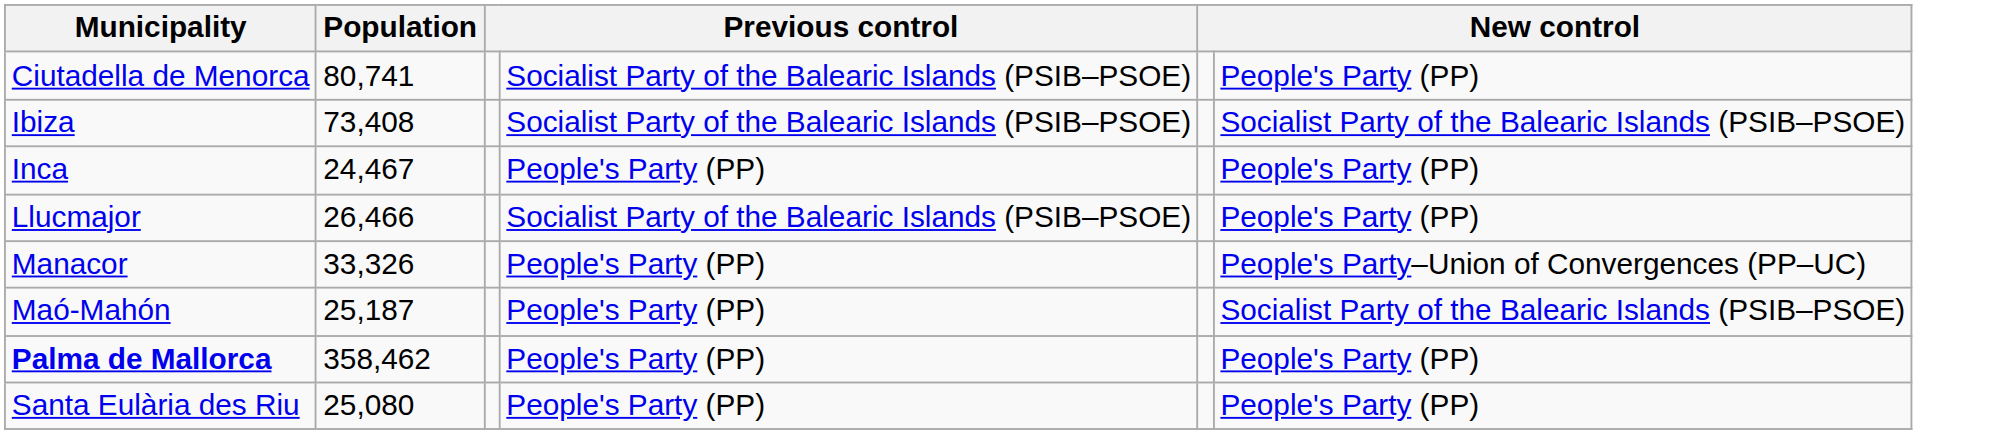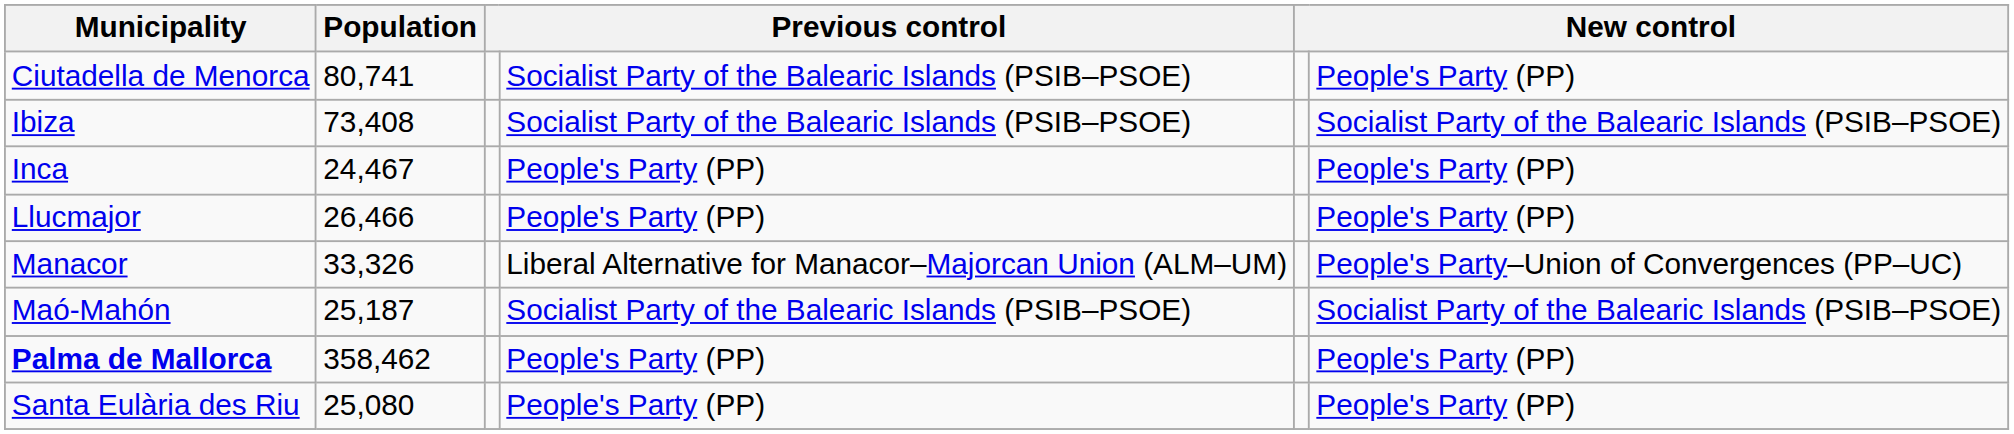(849, 216) Socialist Party of the Balearic Islands (PSIB–PSOE) -> (636, 216) People's Party (PP)
(636, 264) People's Party (PP) -> (897, 264) Liberal Alternative for Manacor–Majorcan Union (ALM–UM)
(636, 311) People's Party (PP) -> (849, 311) Socialist Party of the Balearic Islands (PSIB–PSOE)
